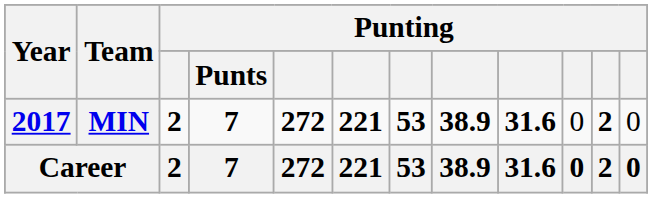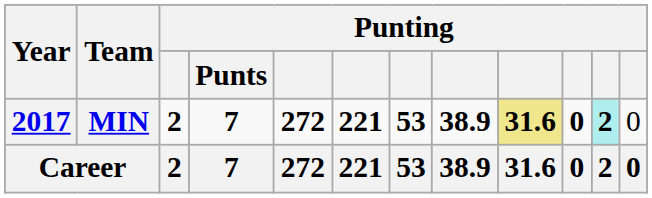(530, 121) no background -> (530, 121) khaki background
(577, 121) normal -> (577, 121) bold
(605, 121) no background -> (605, 121) paleturquoise background
